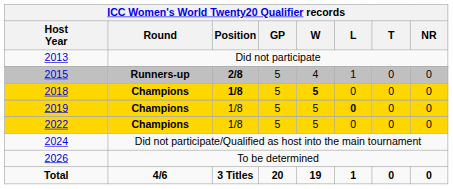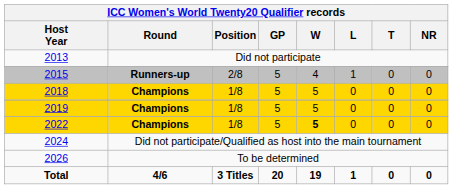(235, 74) bold -> (235, 74) normal
(235, 91) bold -> (235, 91) normal
(315, 91) bold -> (315, 91) normal
(353, 108) bold -> (353, 108) normal
(315, 125) normal -> (315, 125) bold
